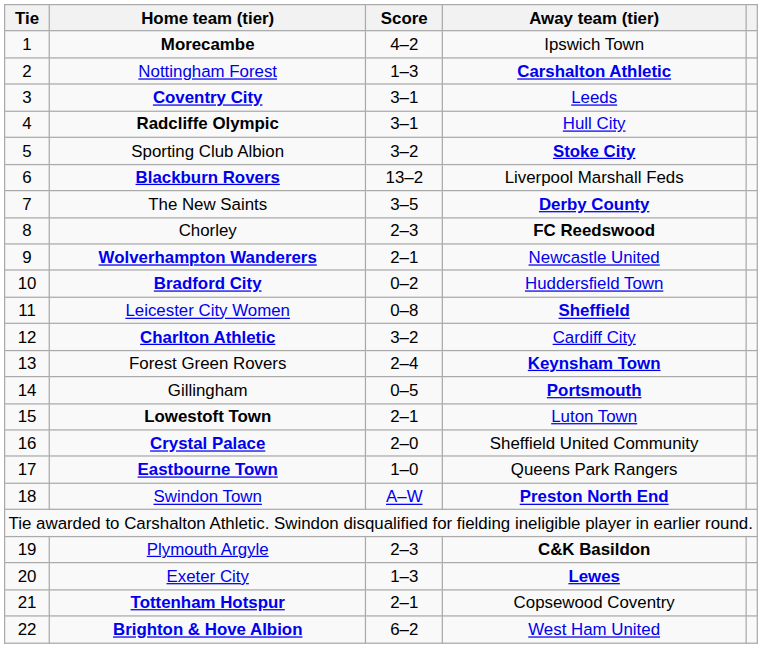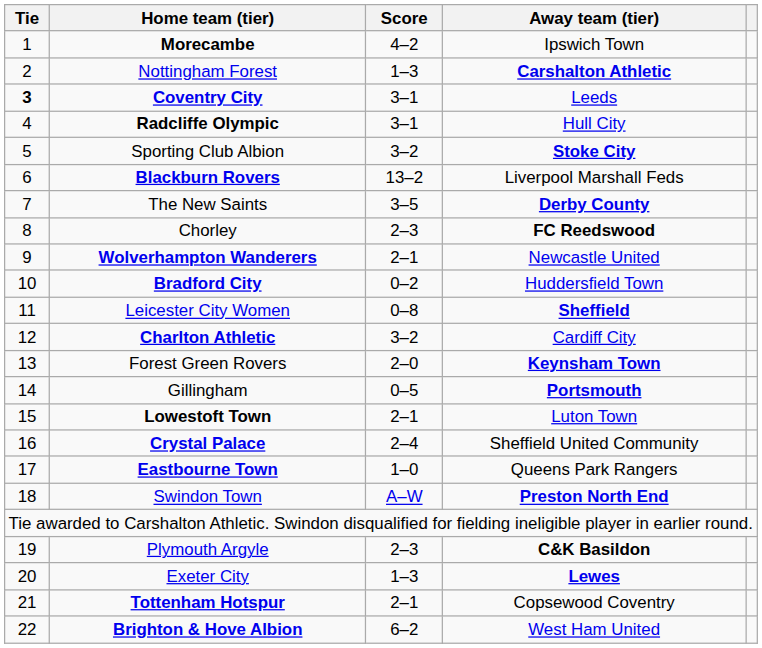(27, 97) normal -> (27, 97) bold
(404, 363) 2–4 -> (404, 363) 2–0
(404, 443) 2–0 -> (404, 443) 2–4
